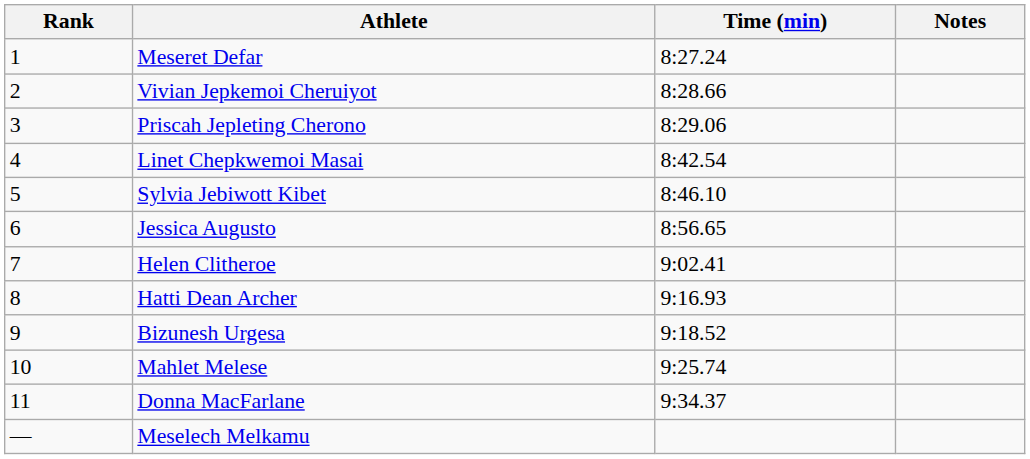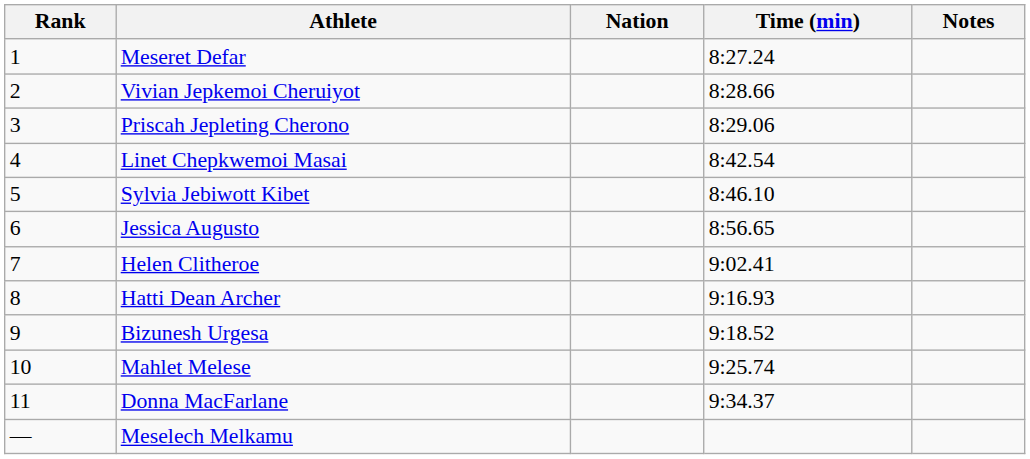+ column: (637, 21)
